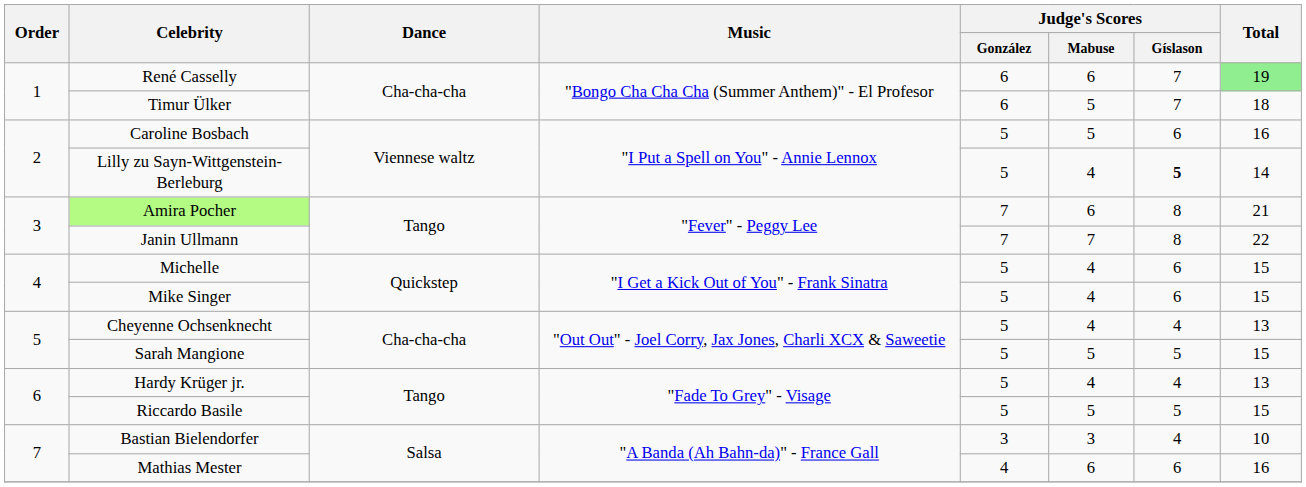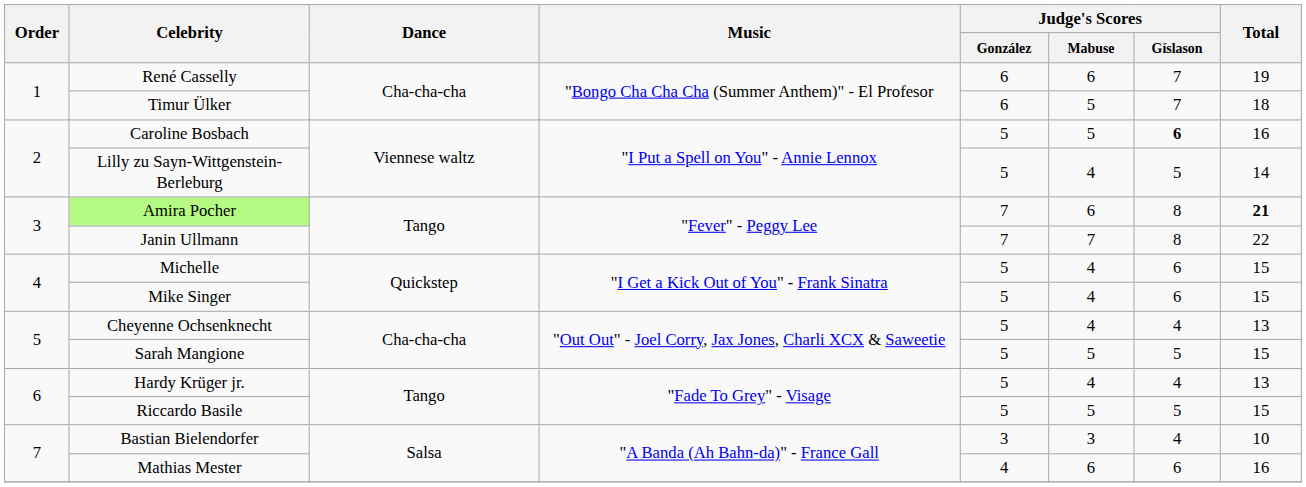(1261, 76) lightgreen background -> (1261, 76) no background
(1177, 133) normal -> (1177, 133) bold
(1177, 172) bold -> (1177, 172) normal
(1261, 211) normal -> (1261, 211) bold
